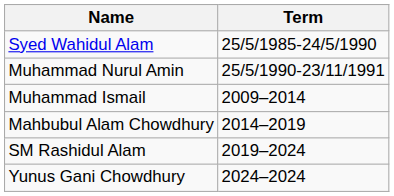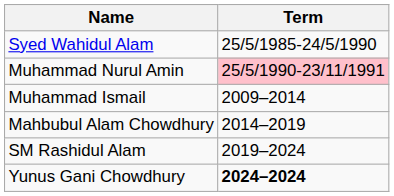(303, 71) no background -> (303, 71) pink background
(264, 177) normal -> (264, 177) bold
